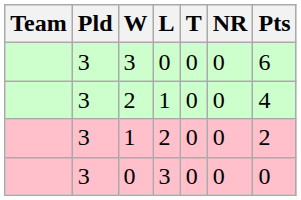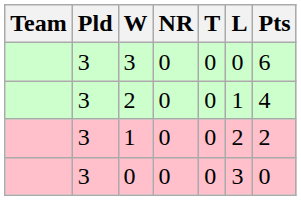columns swapped: (167, 23) <-> (230, 23)
